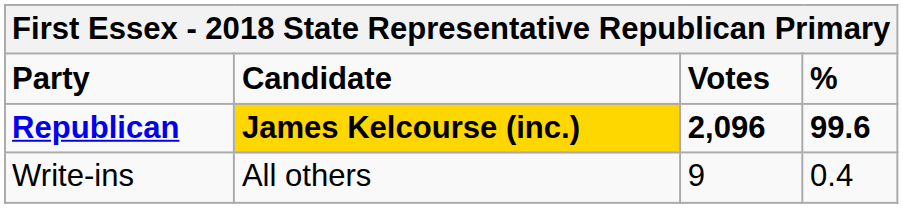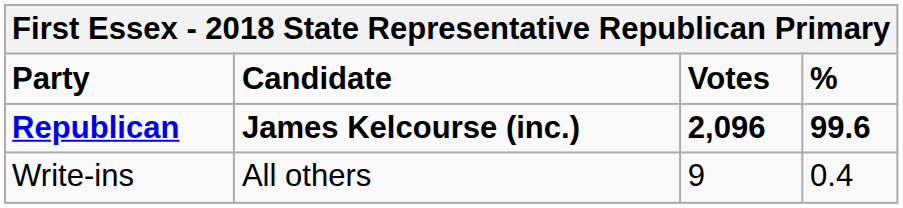(411, 127) gold background -> (411, 127) no background
